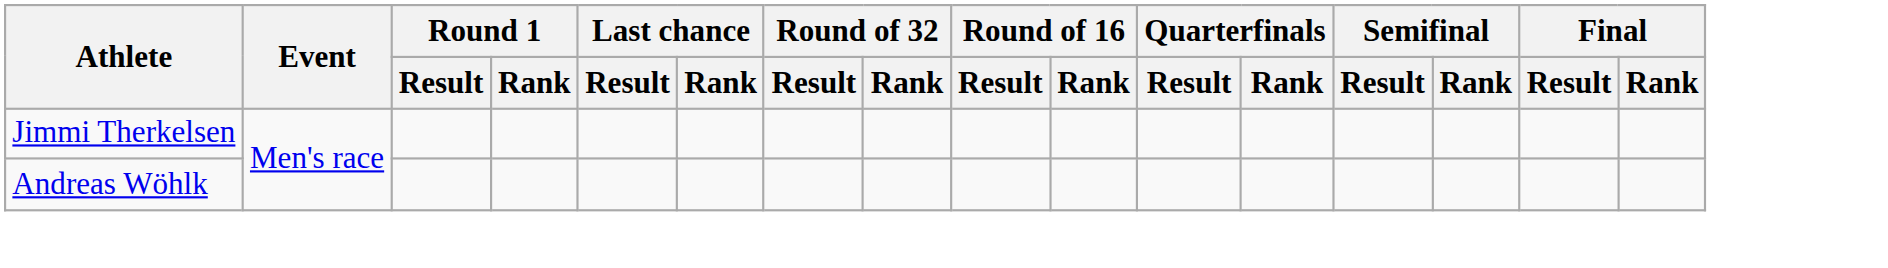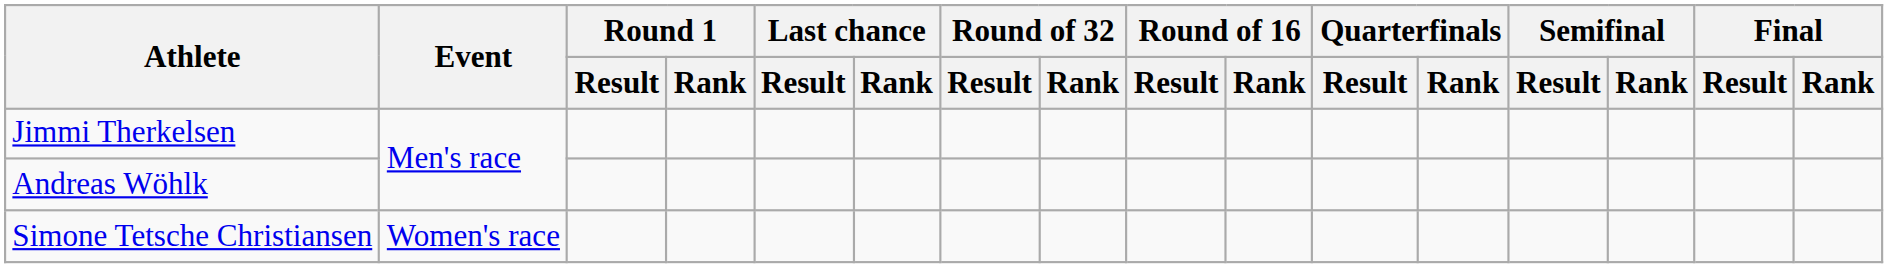+ row: (192, 235)
